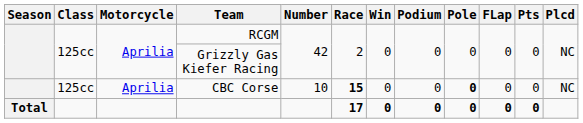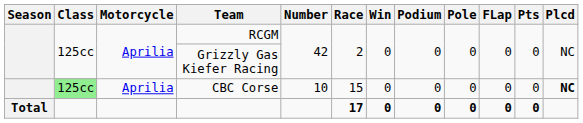(76, 88) no background -> (76, 88) lightgreen background
(356, 88) bold -> (356, 88) normal
(473, 88) bold -> (473, 88) normal
(568, 88) normal -> (568, 88) bold
